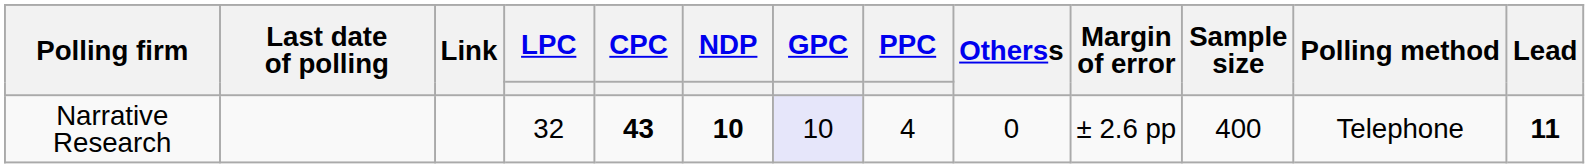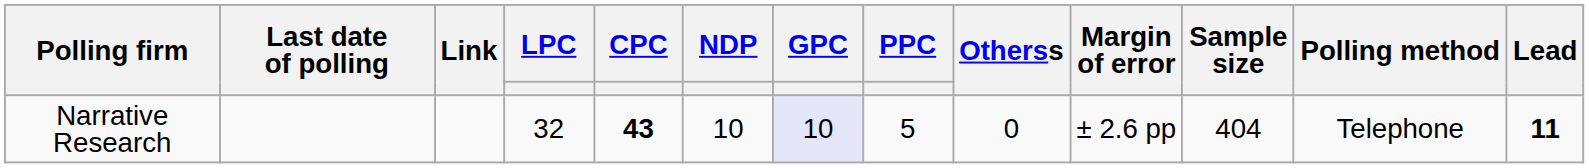(728, 128) bold -> (728, 128) normal
(908, 128) 4 -> (908, 128) 5
(1238, 128) 400 -> (1238, 128) 404
